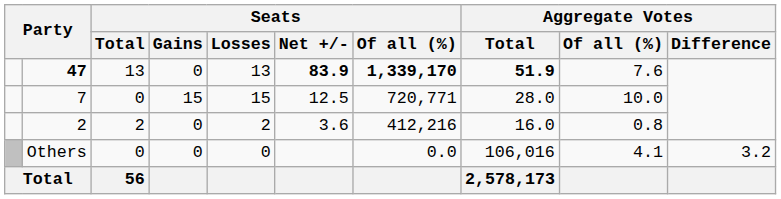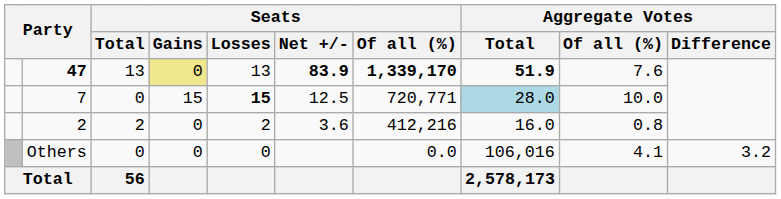(198, 72) no background -> (198, 72) khaki background
(261, 99) normal -> (261, 99) bold
(535, 99) no background -> (535, 99) lightblue background
